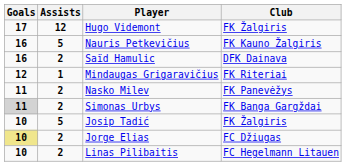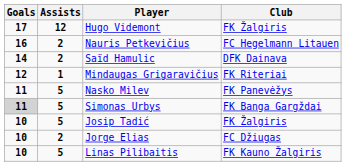(60, 44) 5 -> (60, 44) 2
(272, 44) FK Kauno Žalgiris -> (281, 44) FC Hegelmann Litauen
(21, 59) 16 -> (21, 59) 14
(60, 91) 2 -> (60, 91) 5
(60, 106) 2 -> (60, 106) 5
(21, 138) khaki background -> (21, 138) no background
(60, 153) 2 -> (60, 153) 5
(281, 153) FC Hegelmann Litauen -> (272, 153) FK Kauno Žalgiris
